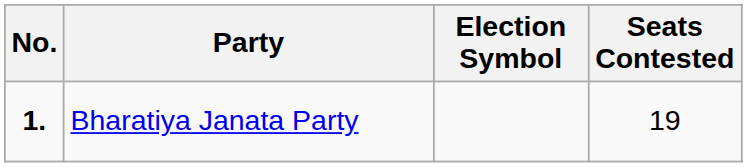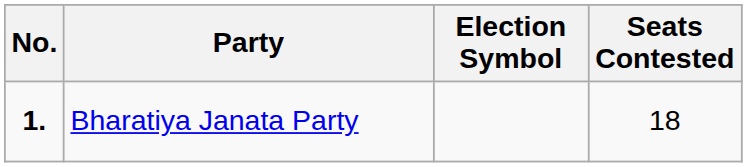(665, 121) 19 -> (665, 121) 18
